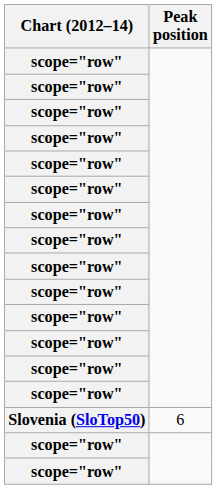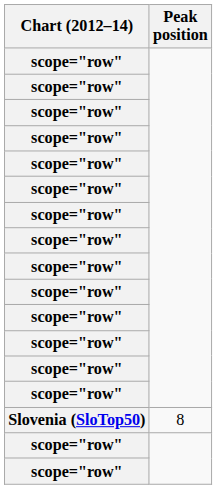(180, 419) 6 -> (180, 419) 8
